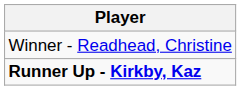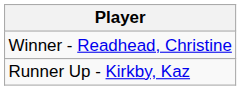(105, 71) bold -> (99, 71) normal
